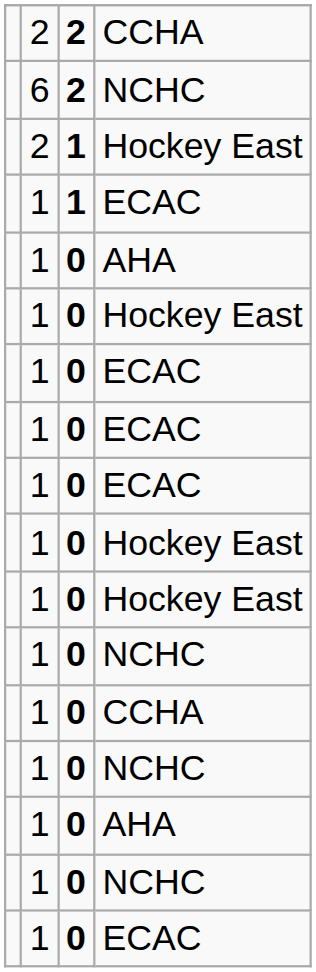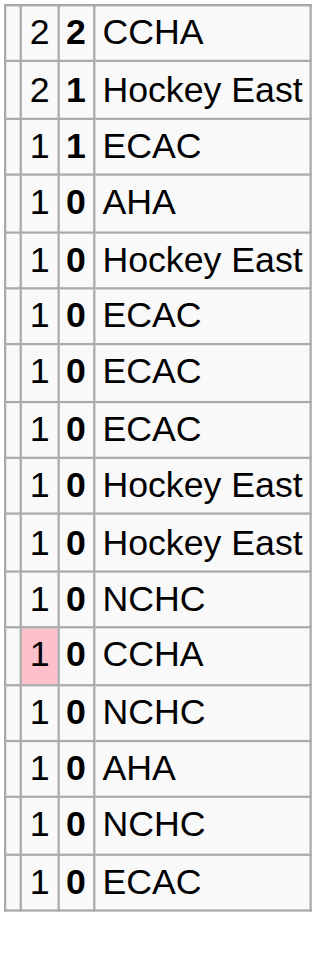- row: (76, 89)
(40, 711) no background -> (40, 655) pink background
